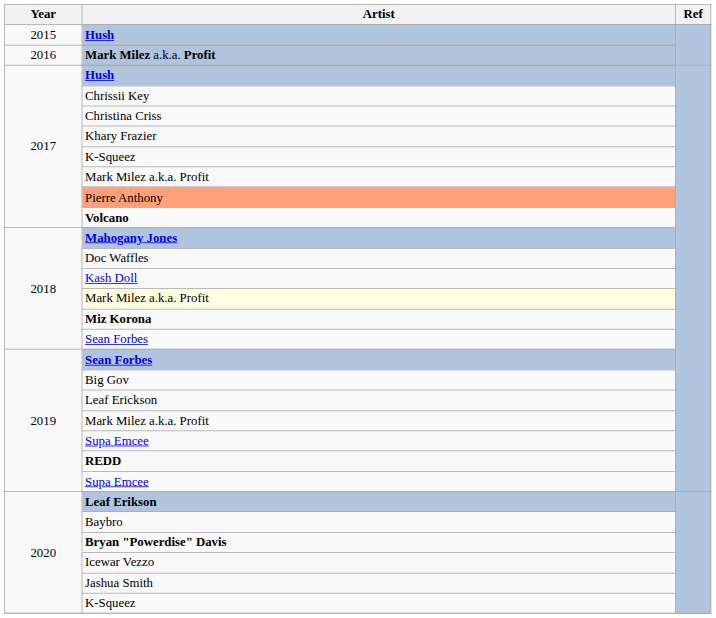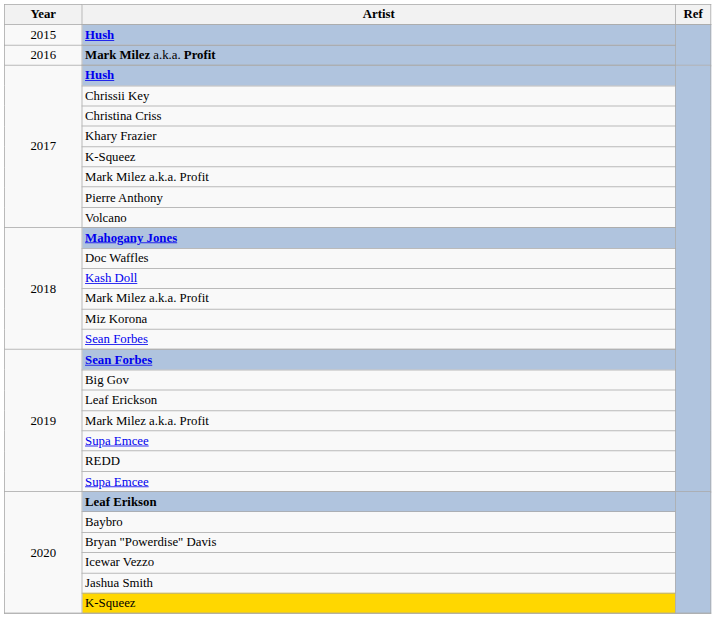(124, 197) lightsalmon background -> (124, 197) no background
(107, 217) bold -> (106, 217) normal
(147, 298) lightyellow background -> (147, 298) no background
(118, 319) bold -> (116, 319) normal
(103, 461) bold -> (102, 461) normal
(156, 542) bold -> (151, 542) normal
(110, 603) no background -> (110, 603) gold background
